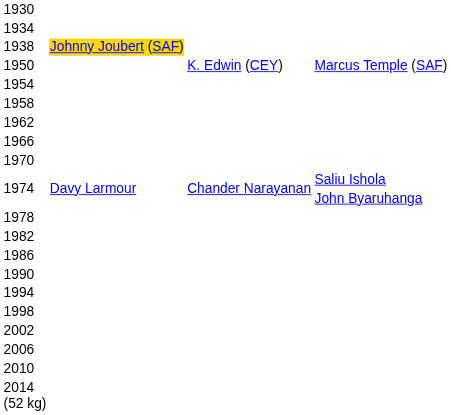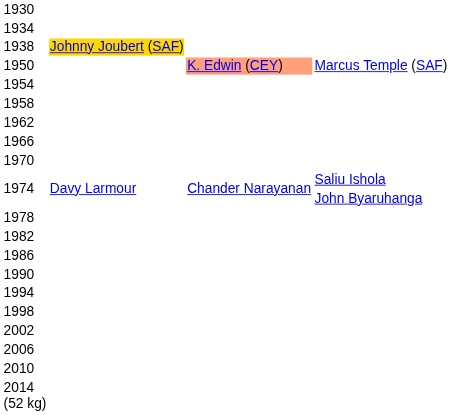(235, 66) no background -> (235, 66) lightsalmon background
